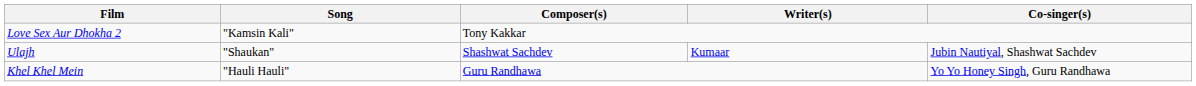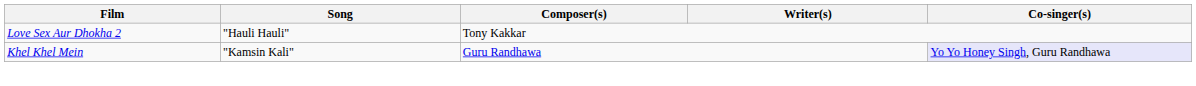(258, 33) "Kamsin Kali" -> (256, 33) "Hauli Hauli"
- row: (21, 52)
(256, 71) "Hauli Hauli" -> (258, 52) "Kamsin Kali"
(1020, 71) no background -> (1020, 52) lavender background
